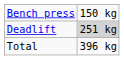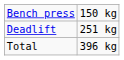(98, 30) lightgrey background -> (98, 30) no background
